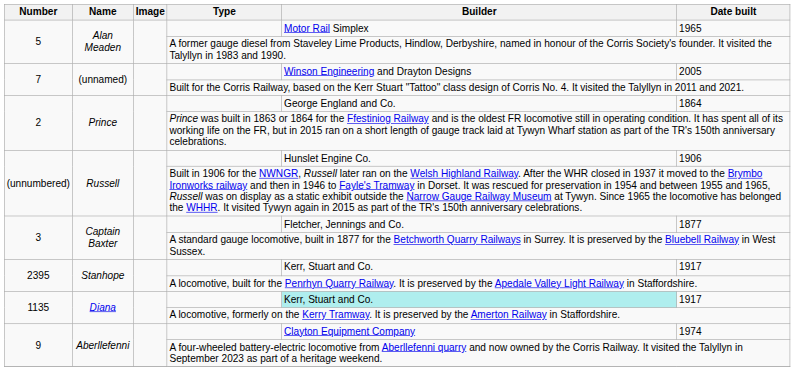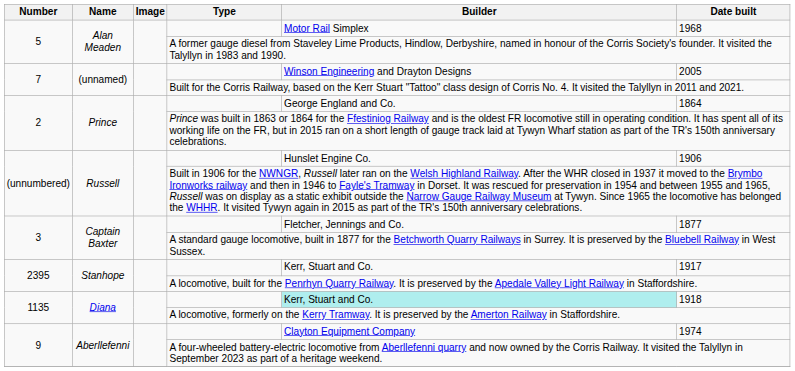(690, 28) 1965 -> (690, 28) 1968
(690, 299) 1917 -> (690, 299) 1918
